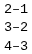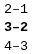(16, 28) normal -> (16, 28) bold
